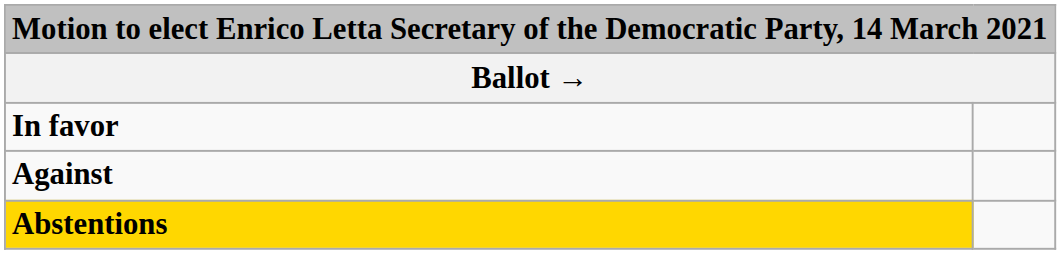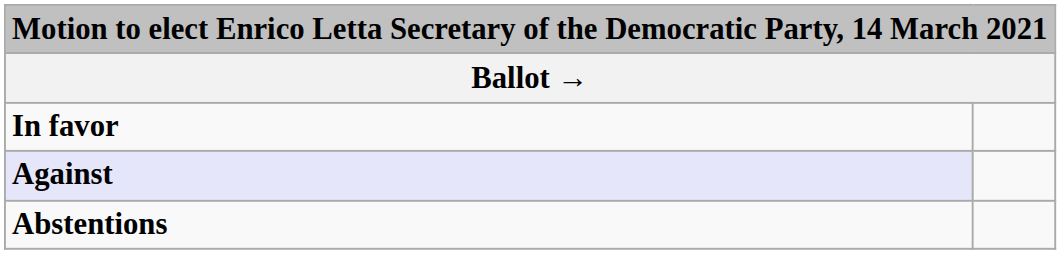(62, 175) no background -> (62, 175) lavender background
(90, 223) gold background -> (90, 223) no background
